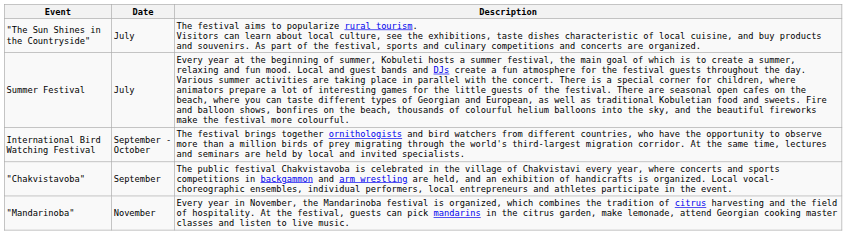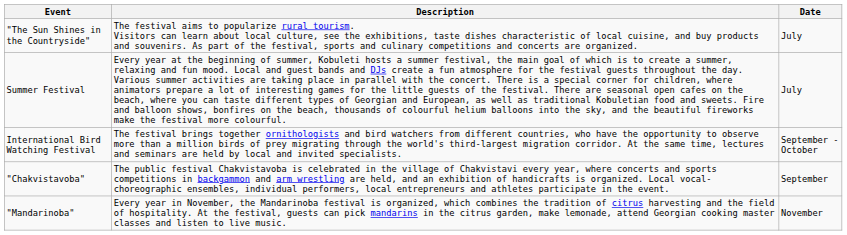columns swapped: (143, 11) <-> (508, 11)
